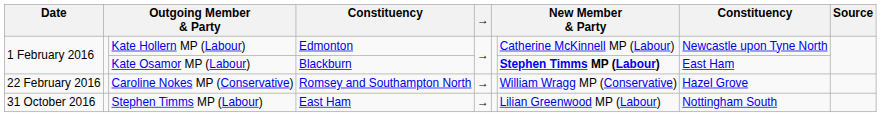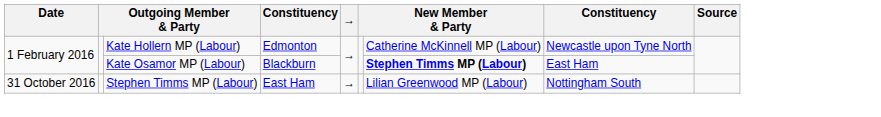- row: (203, 83)
